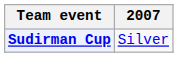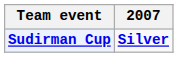(143, 40) normal -> (143, 40) bold
